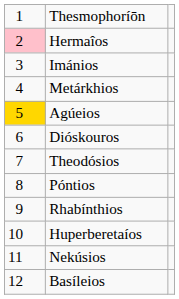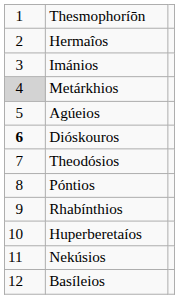(16, 40) pink background -> (16, 40) no background
(16, 88) no background -> (16, 88) lightgrey background
(16, 112) gold background -> (16, 112) no background
(16, 137) normal -> (16, 137) bold
